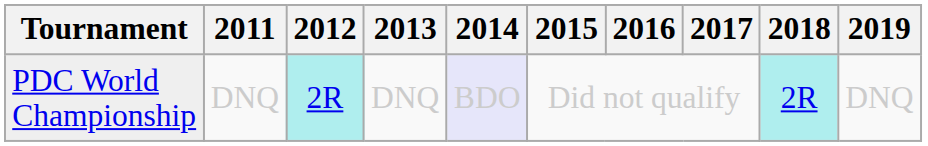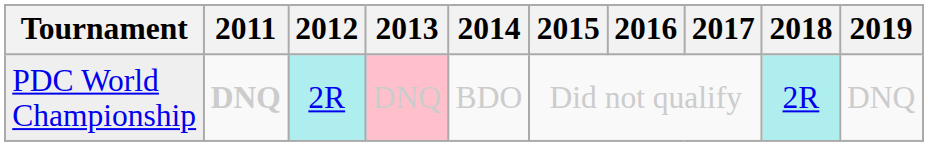(245, 97) normal -> (246, 97) bold
(405, 97) no background -> (407, 97) pink background
(487, 97) lavender background -> (489, 97) no background
